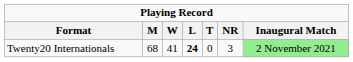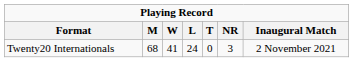(192, 48) bold -> (192, 48) normal
(296, 48) lightgreen background -> (296, 48) no background
